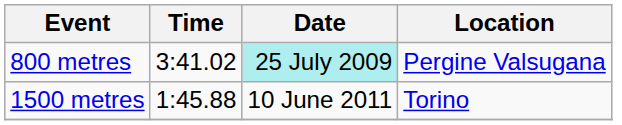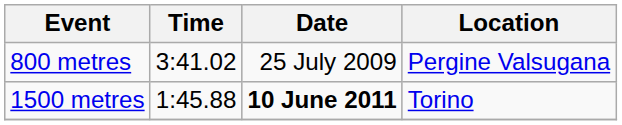(324, 61) paleturquoise background -> (328, 61) no background
(320, 100) normal -> (322, 100) bold
